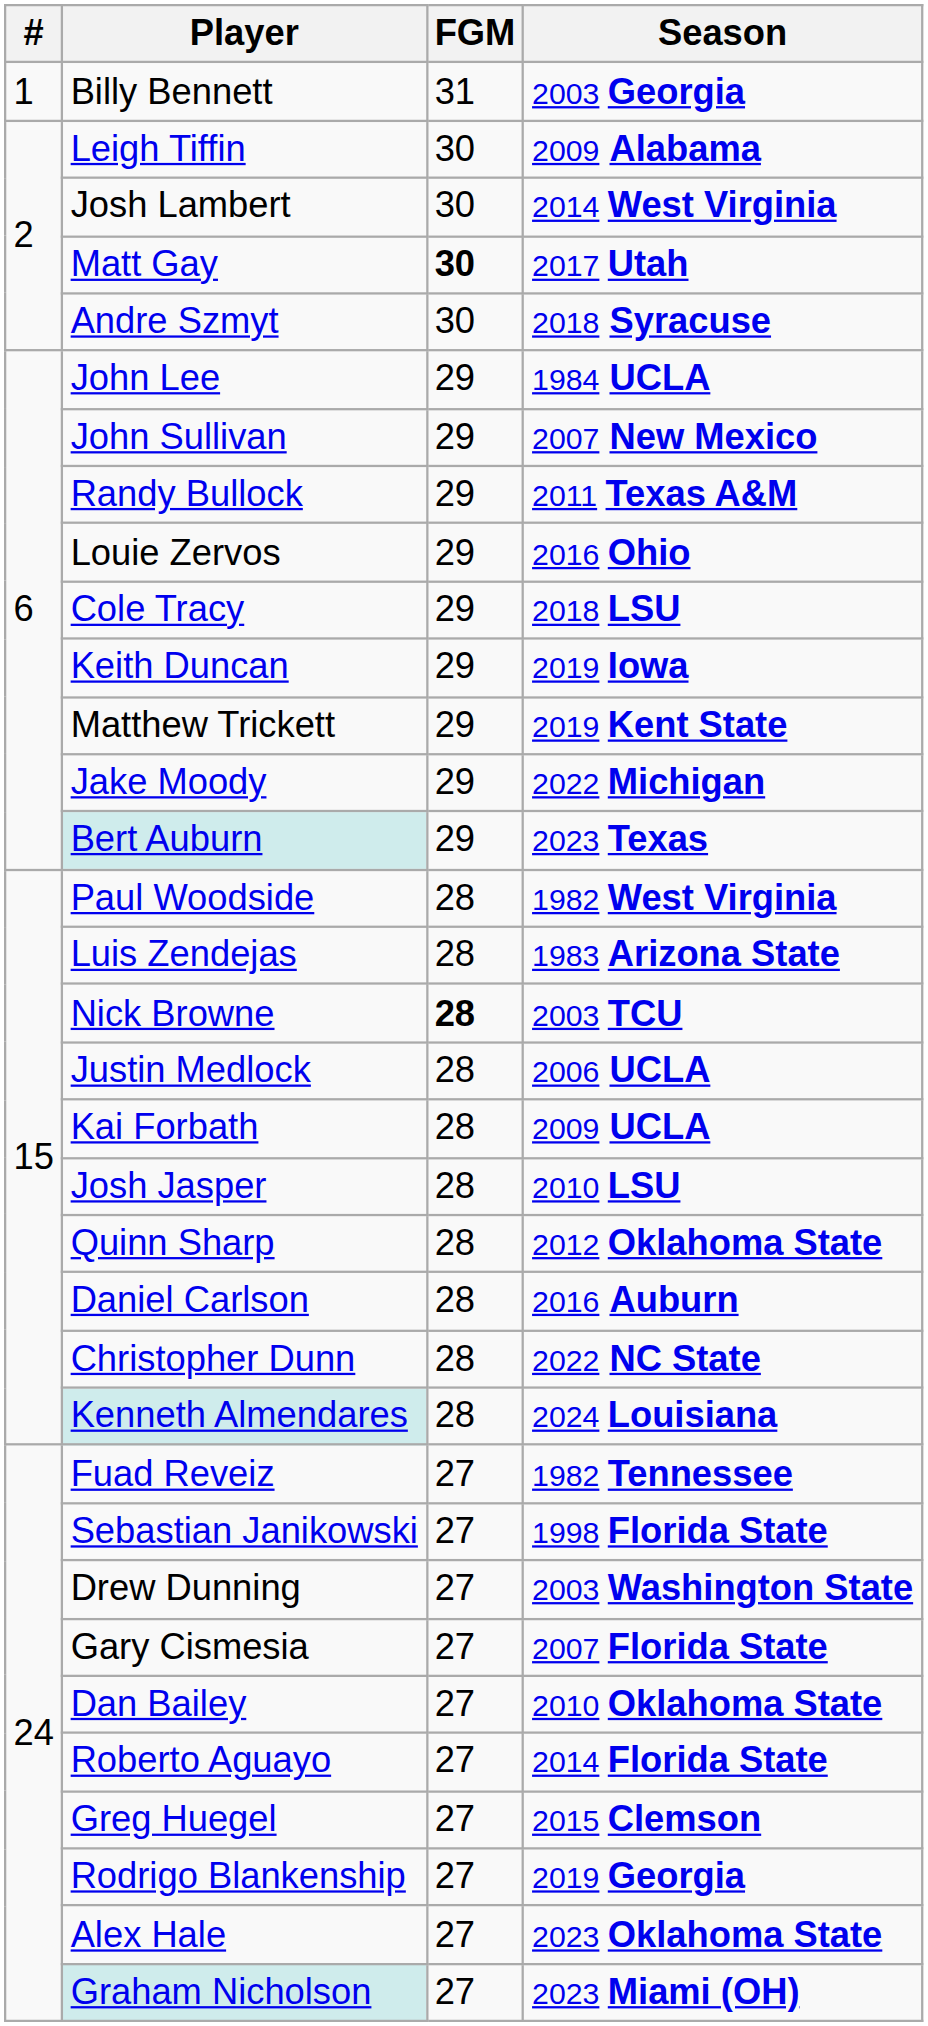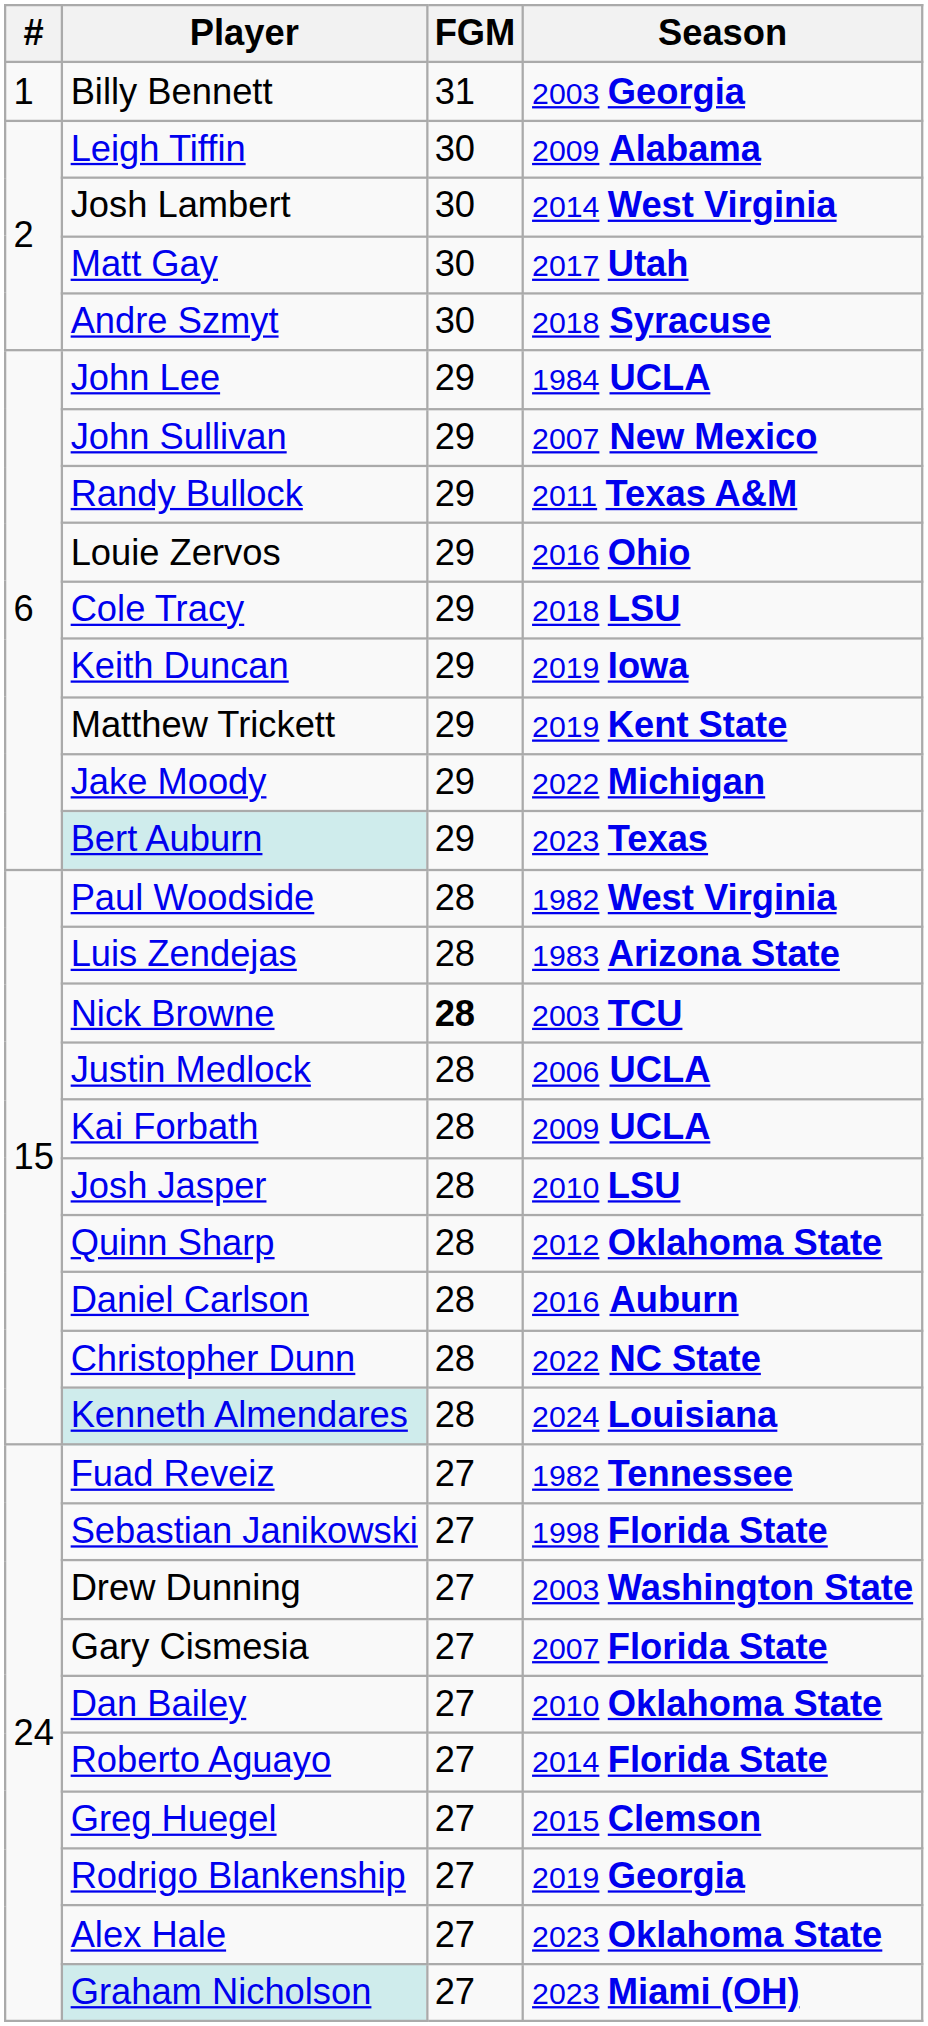(455, 263) bold -> (455, 263) normal
